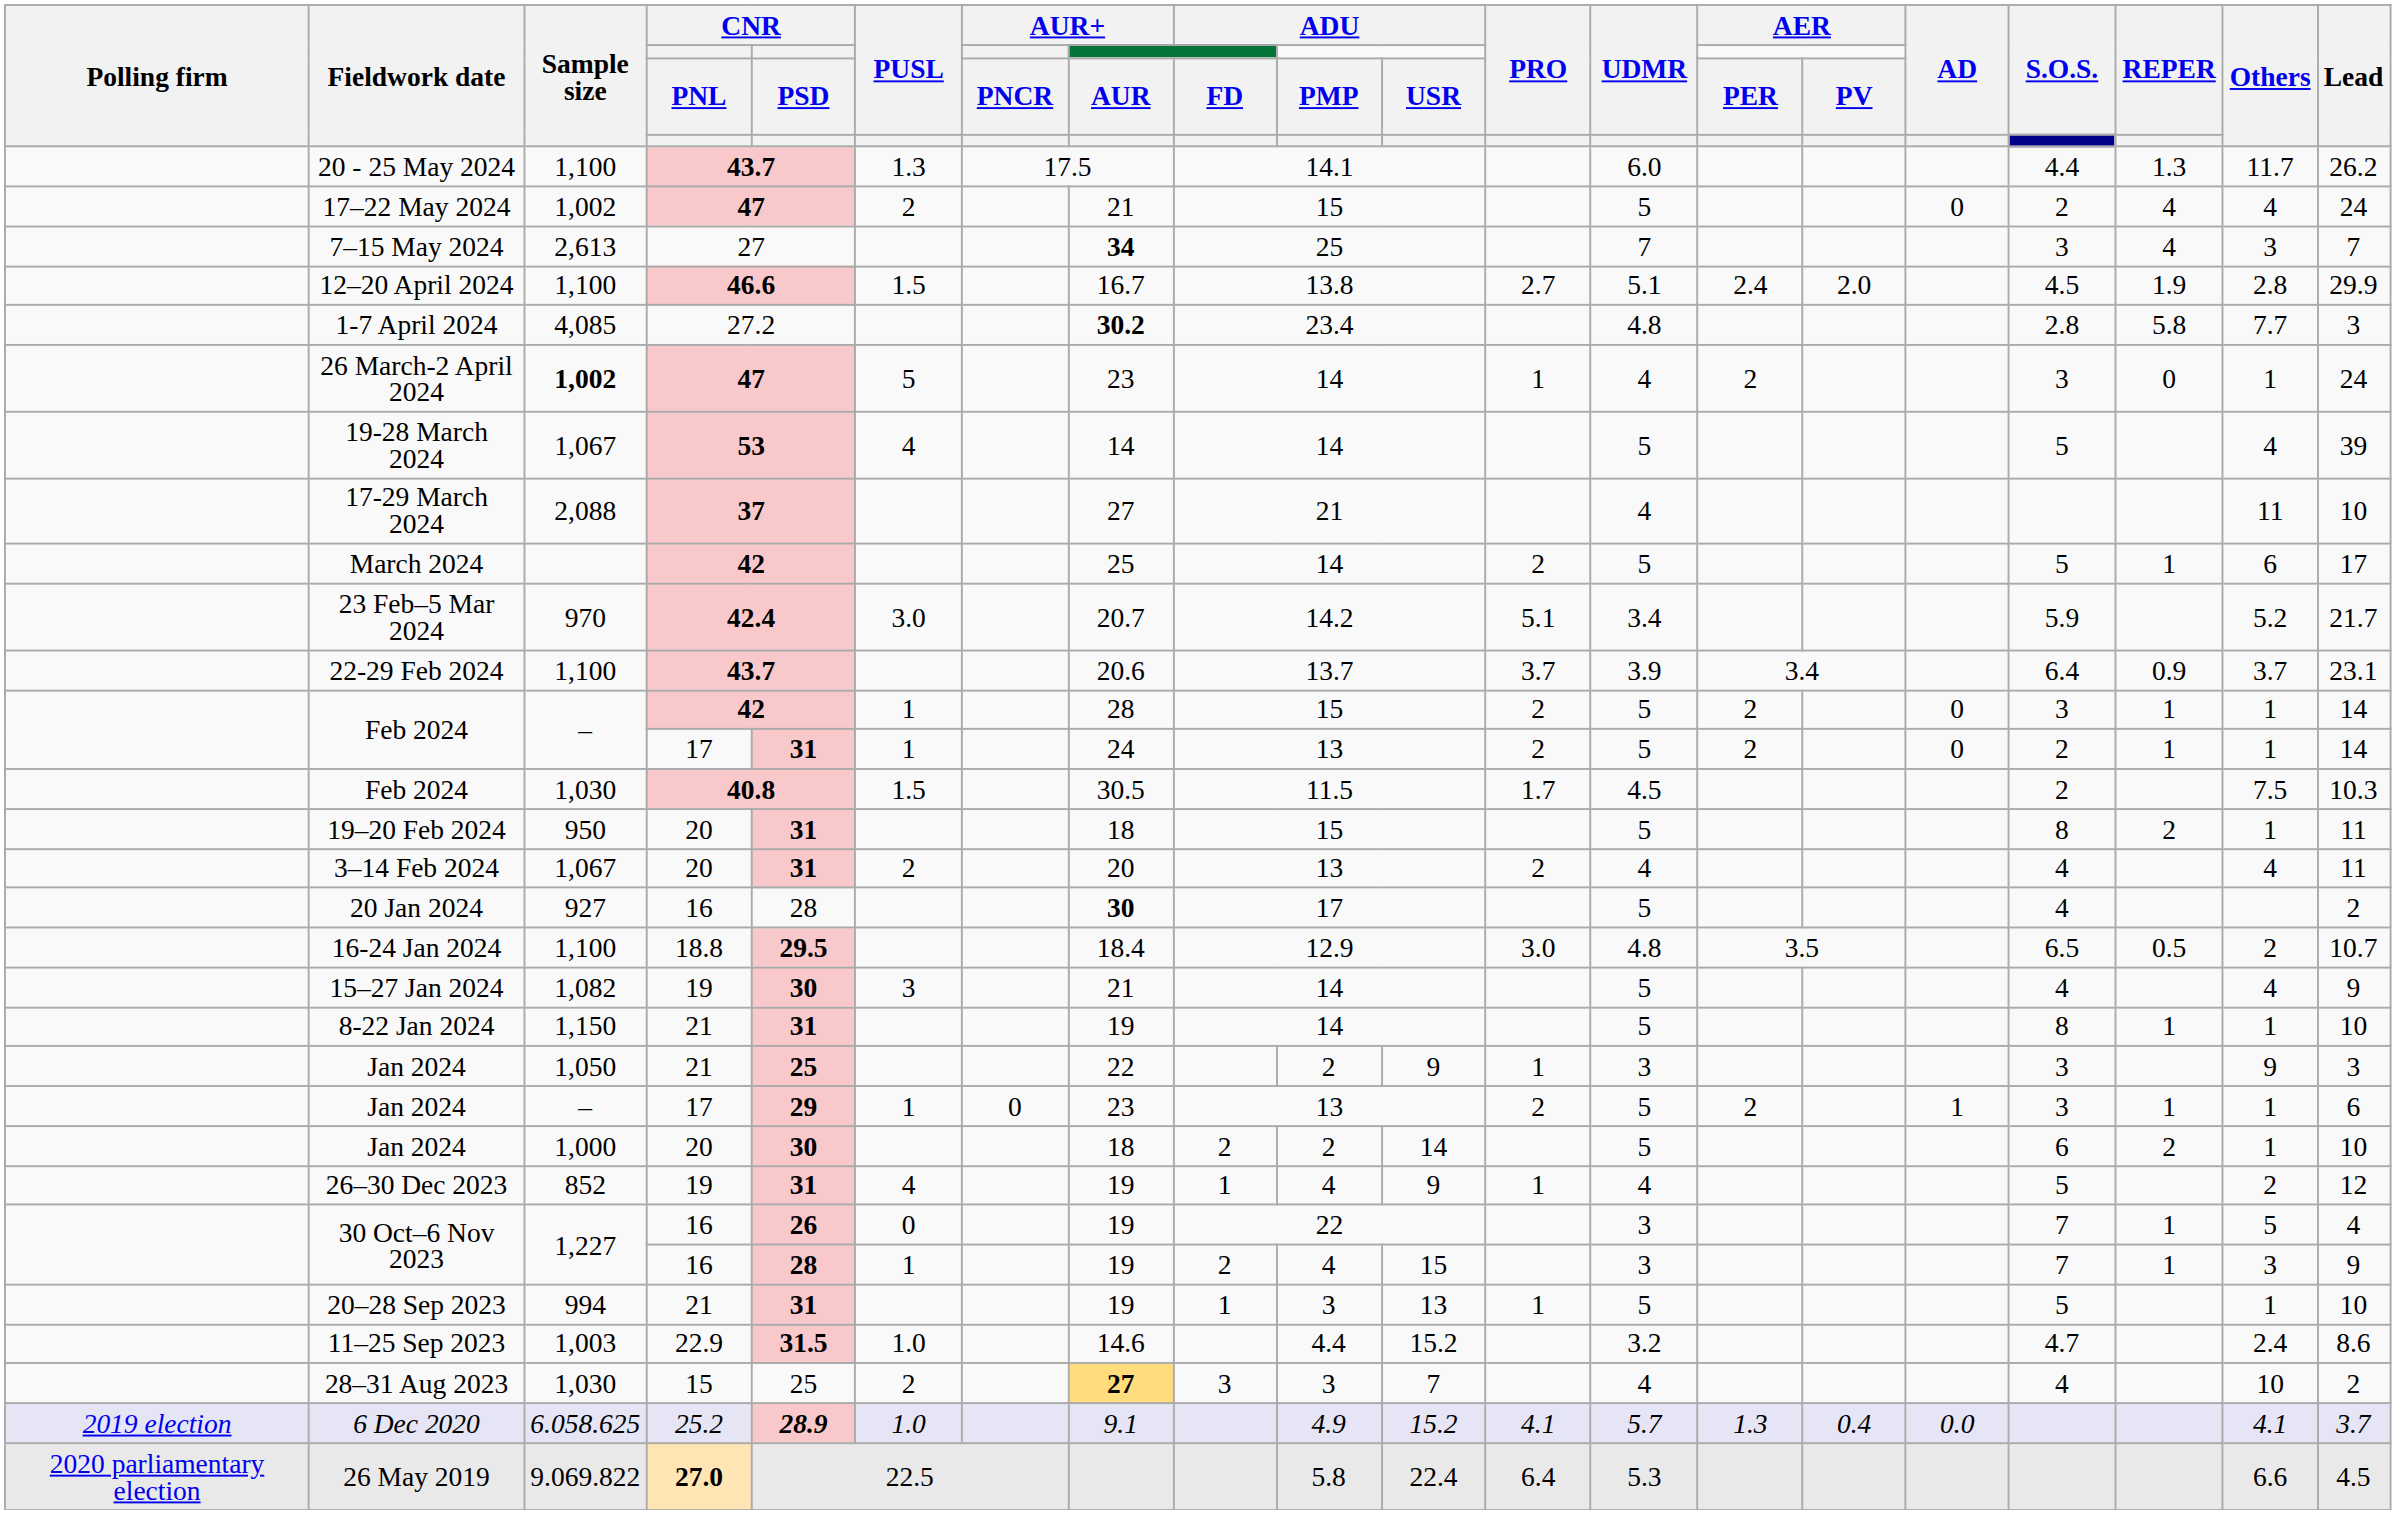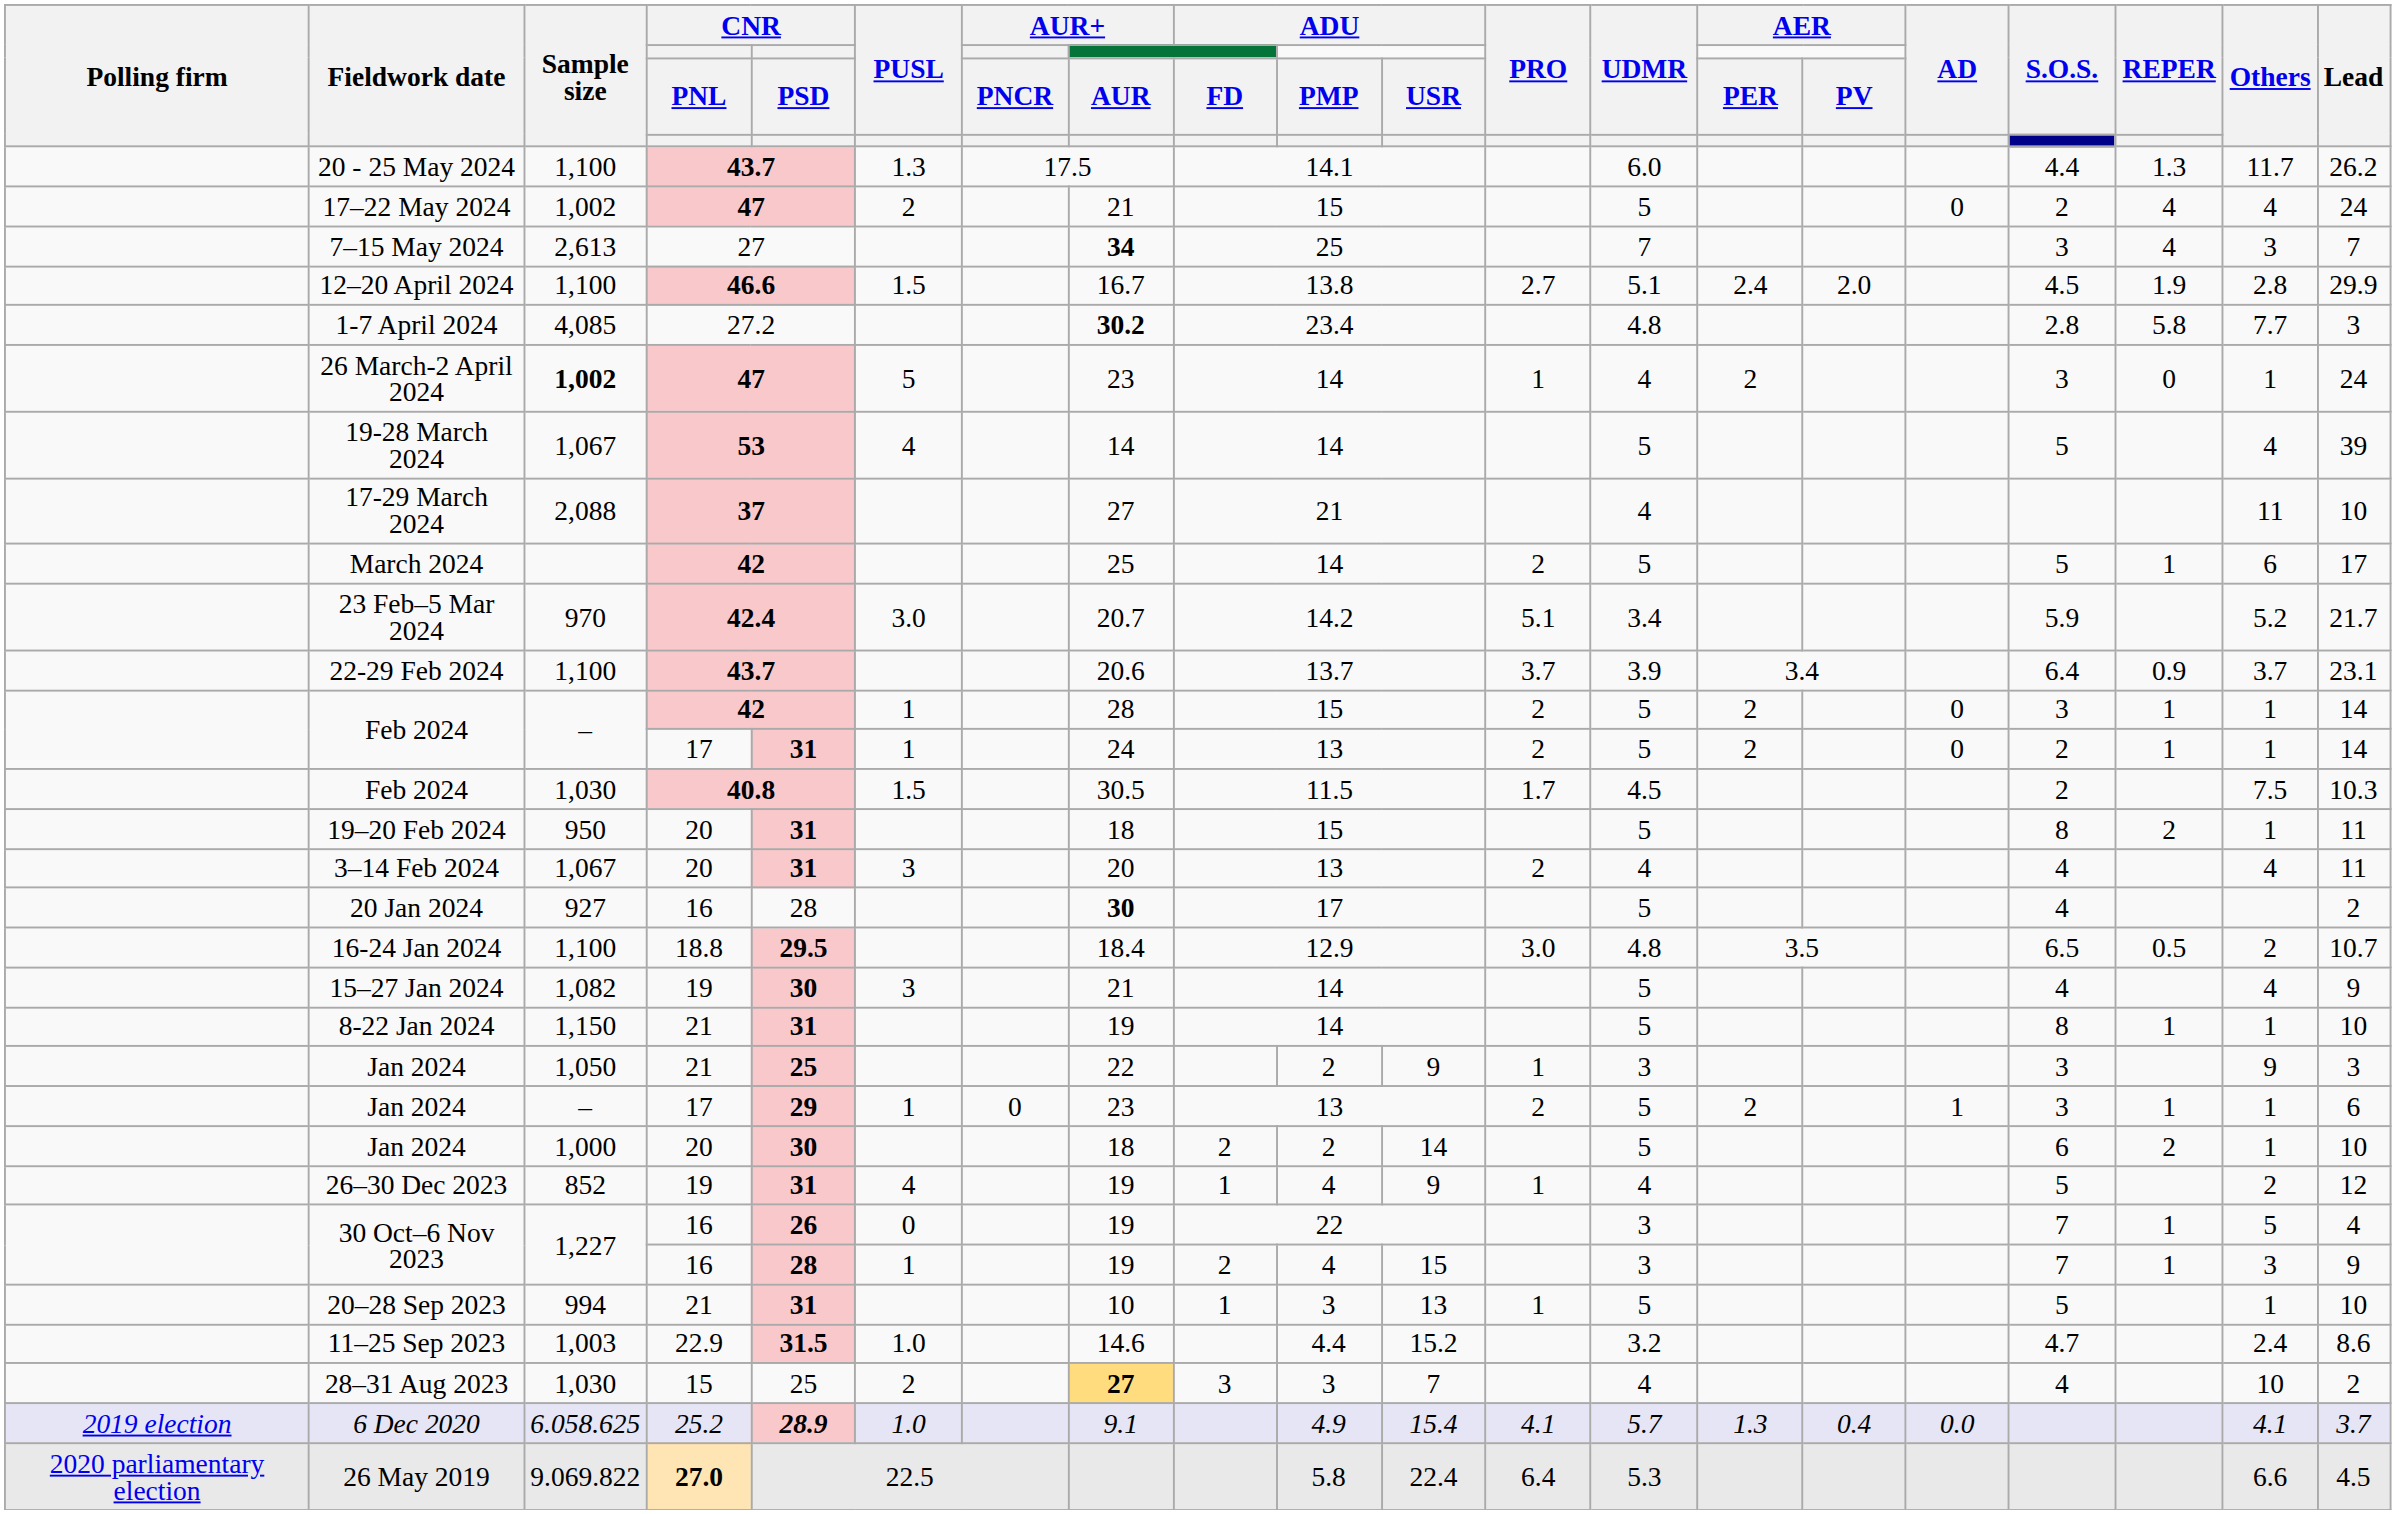(909, 868) 2 -> (909, 868) 3
(1121, 1304) 19 -> (1121, 1304) 10
(1433, 1423) 15.2 -> (1433, 1423) 15.4
